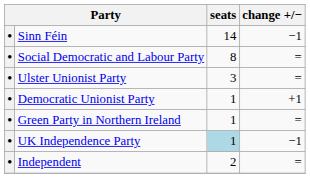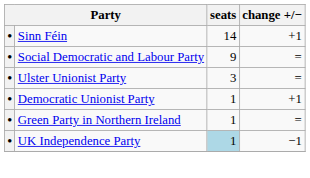(295, 36) −1 -> (295, 36) +1
(233, 57) 8 -> (233, 57) 9
- row: (49, 162)
